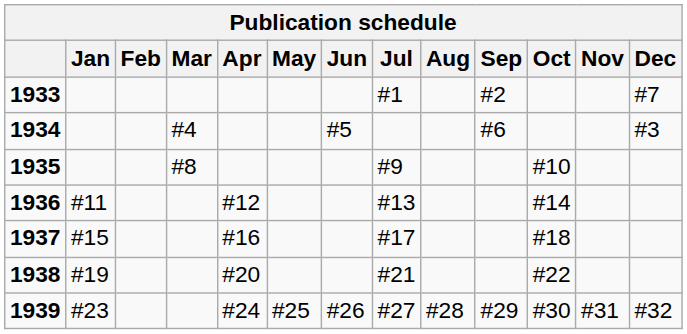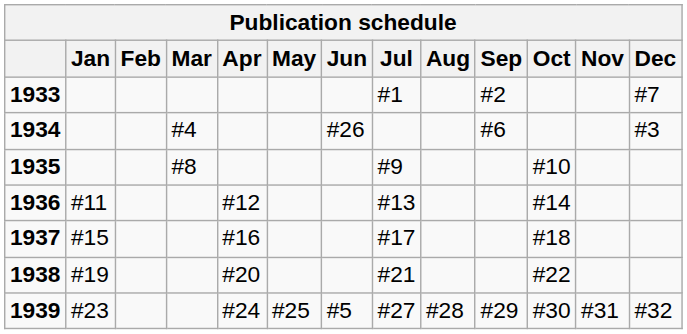(339, 130) #5 -> (346, 130) #26
(346, 310) #26 -> (339, 310) #5
